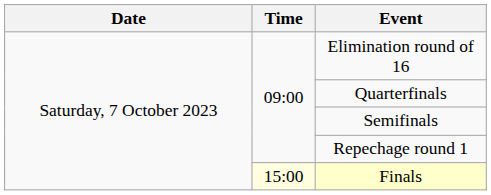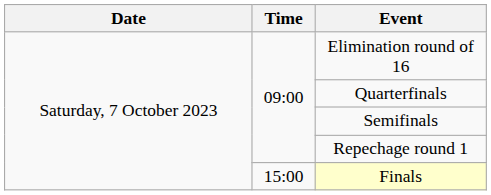(284, 176) lightyellow background -> (284, 176) no background
